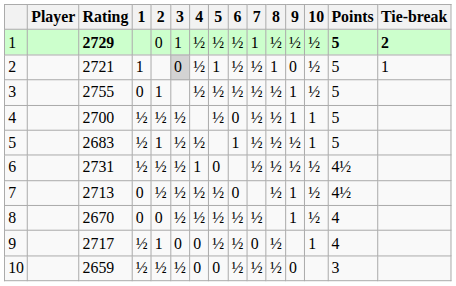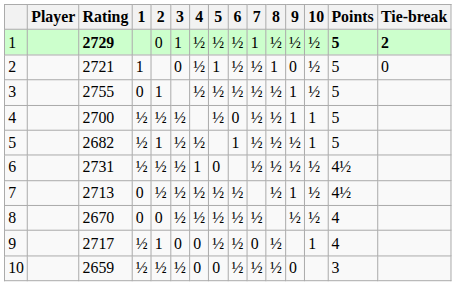(178, 67) lightgrey background -> (178, 67) no background
(385, 67) 1 -> (385, 67) 0
(98, 142) 2683 -> (98, 142) 2682
(236, 192) 0 -> (237, 192) ½
(293, 218) 1 -> (295, 218) ½
